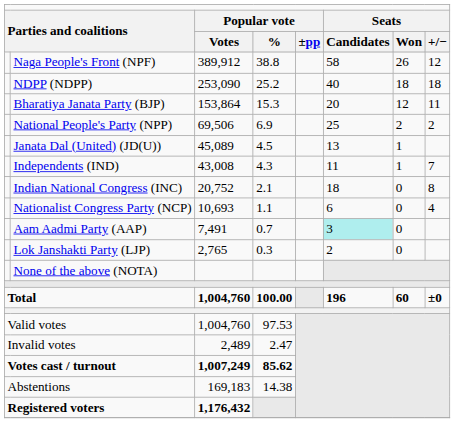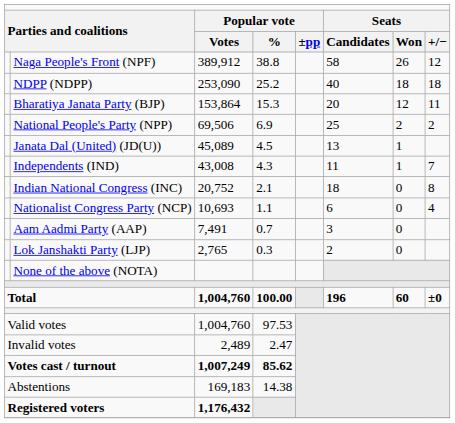(330, 229) paleturquoise background -> (330, 229) no background
